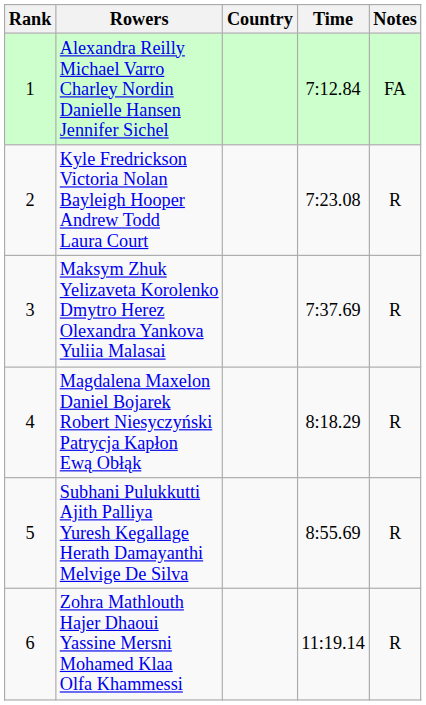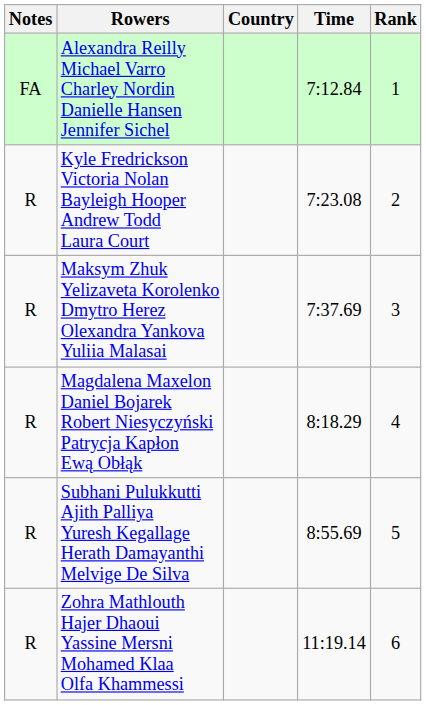columns swapped: (30, 18) <-> (395, 18)
